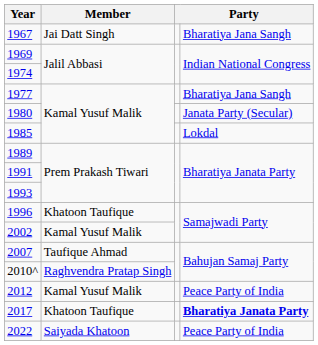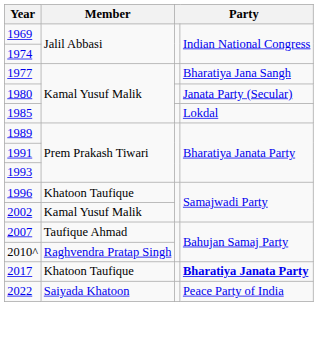- row: (20, 34)
- row: (20, 291)
